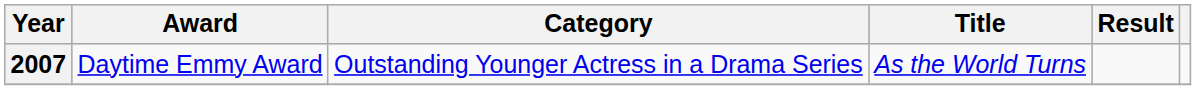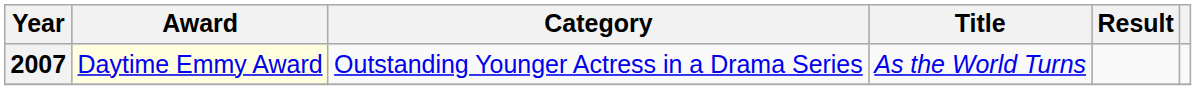(200, 63) no background -> (200, 63) lightyellow background
